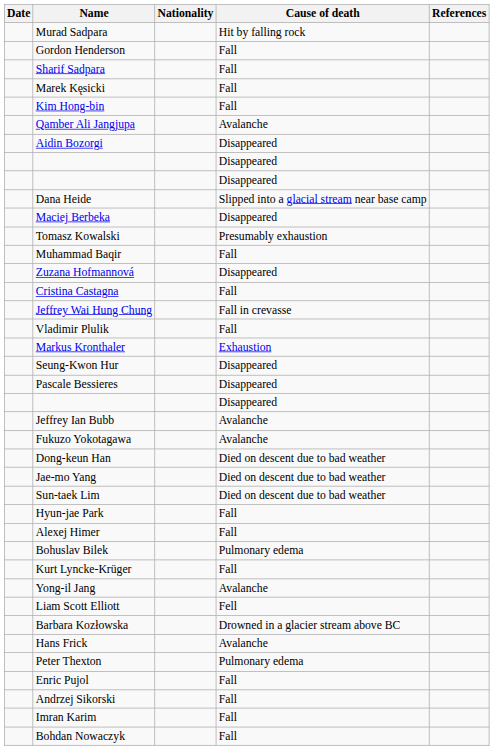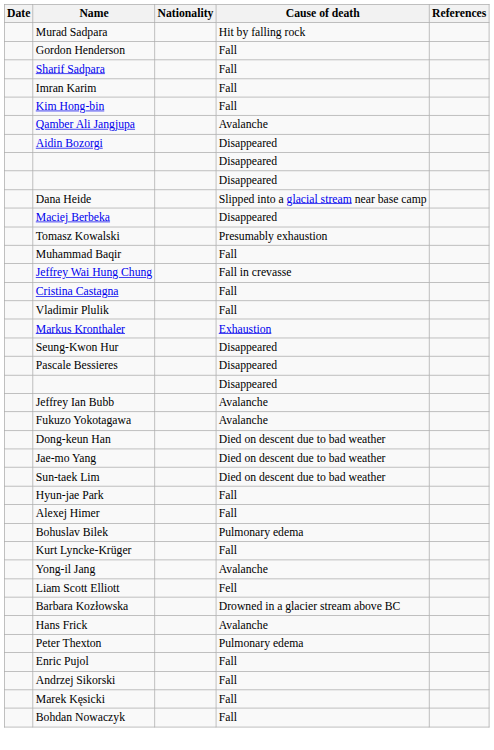rows swapped: (66, 717) <-> (70, 87)
- row: (85, 273)
rows swapped: (94, 310) <-> (77, 291)
